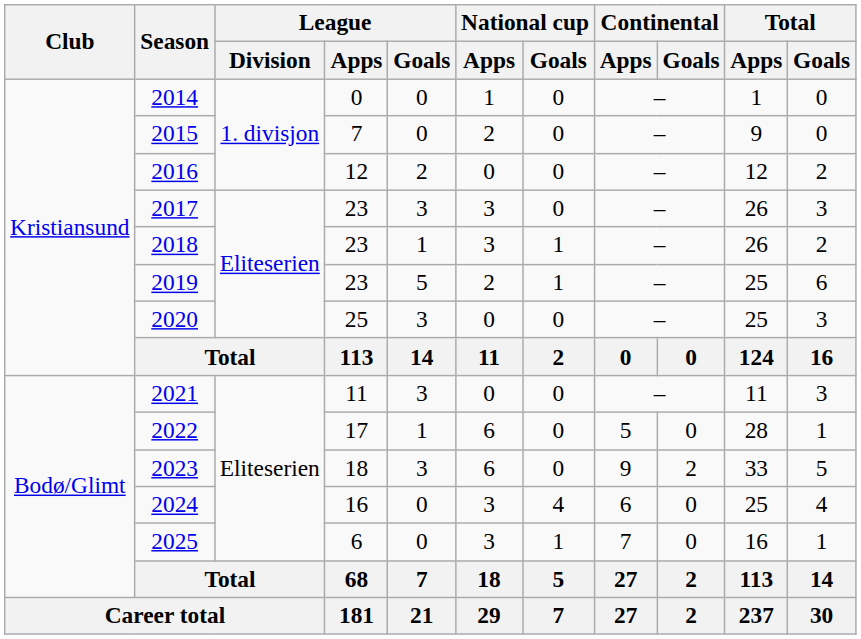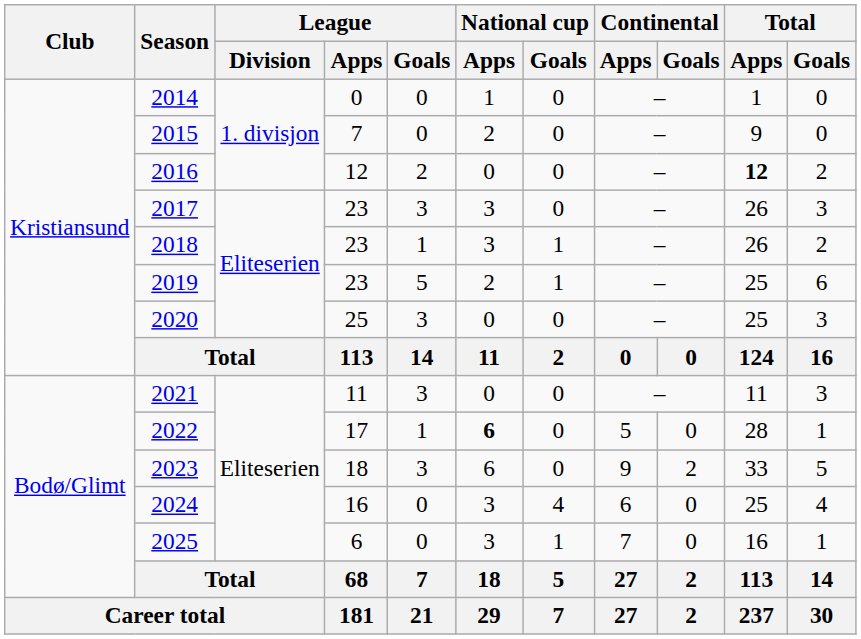(756, 171) normal -> (756, 171) bold
(489, 430) normal -> (489, 430) bold
